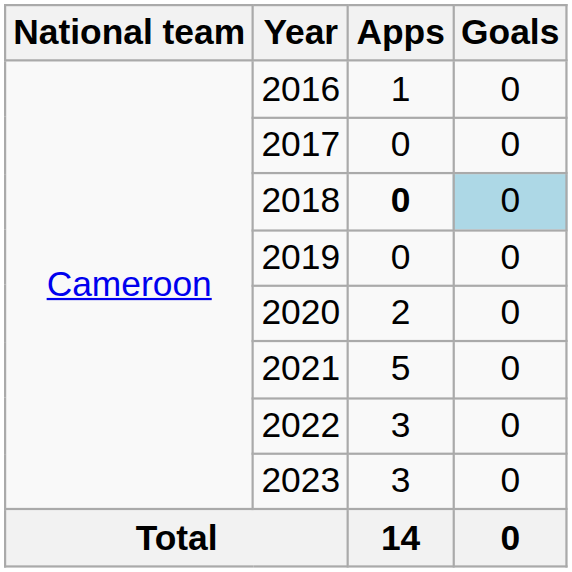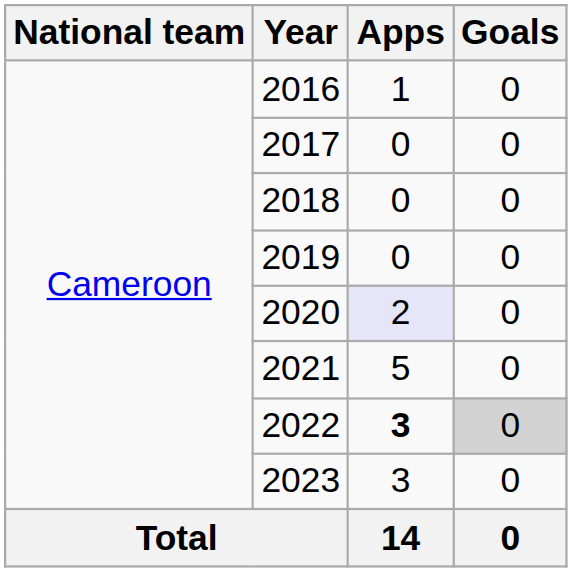(401, 200) bold -> (401, 200) normal
(510, 200) lightblue background -> (510, 200) no background
(401, 312) no background -> (401, 312) lavender background
(401, 425) normal -> (401, 425) bold
(510, 425) no background -> (510, 425) lightgrey background
